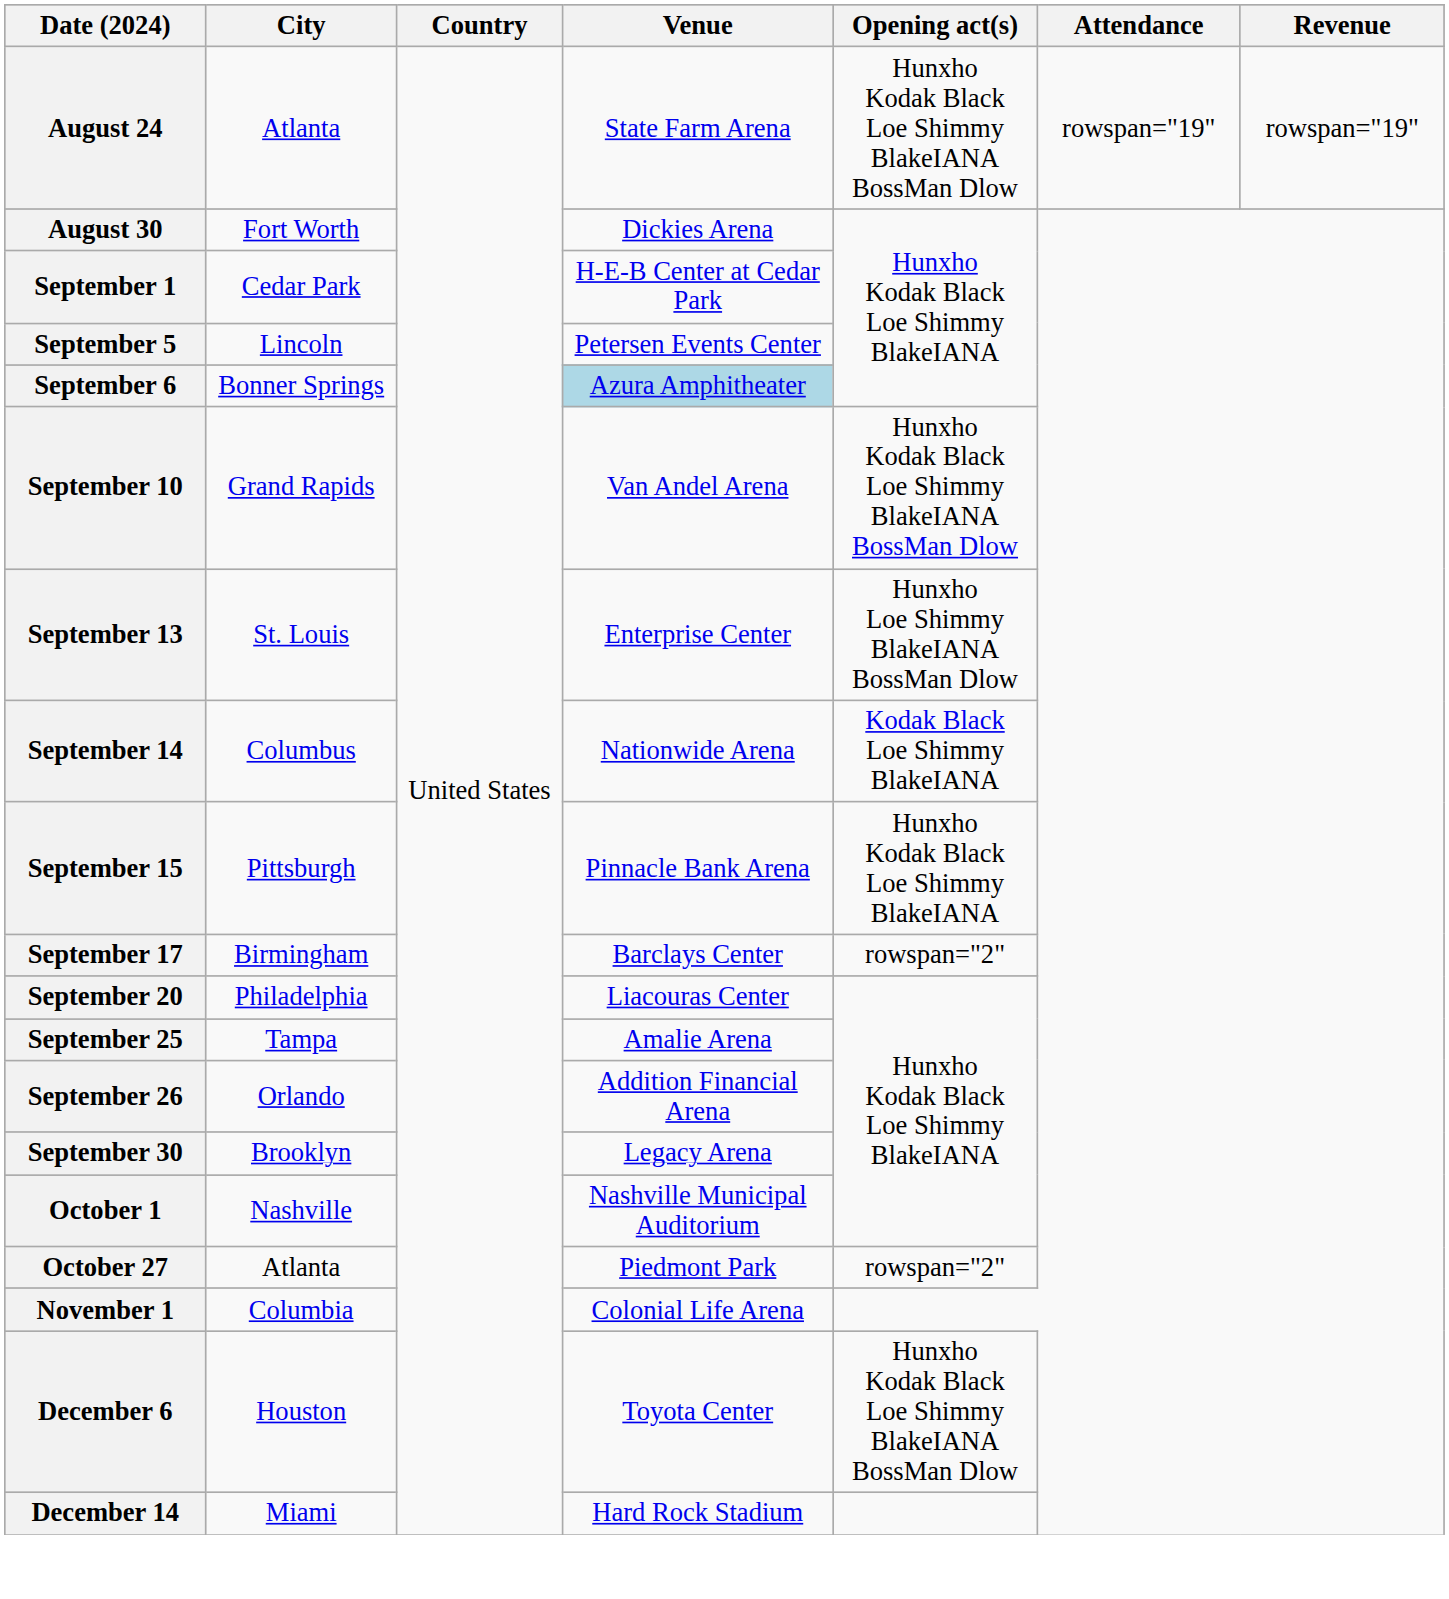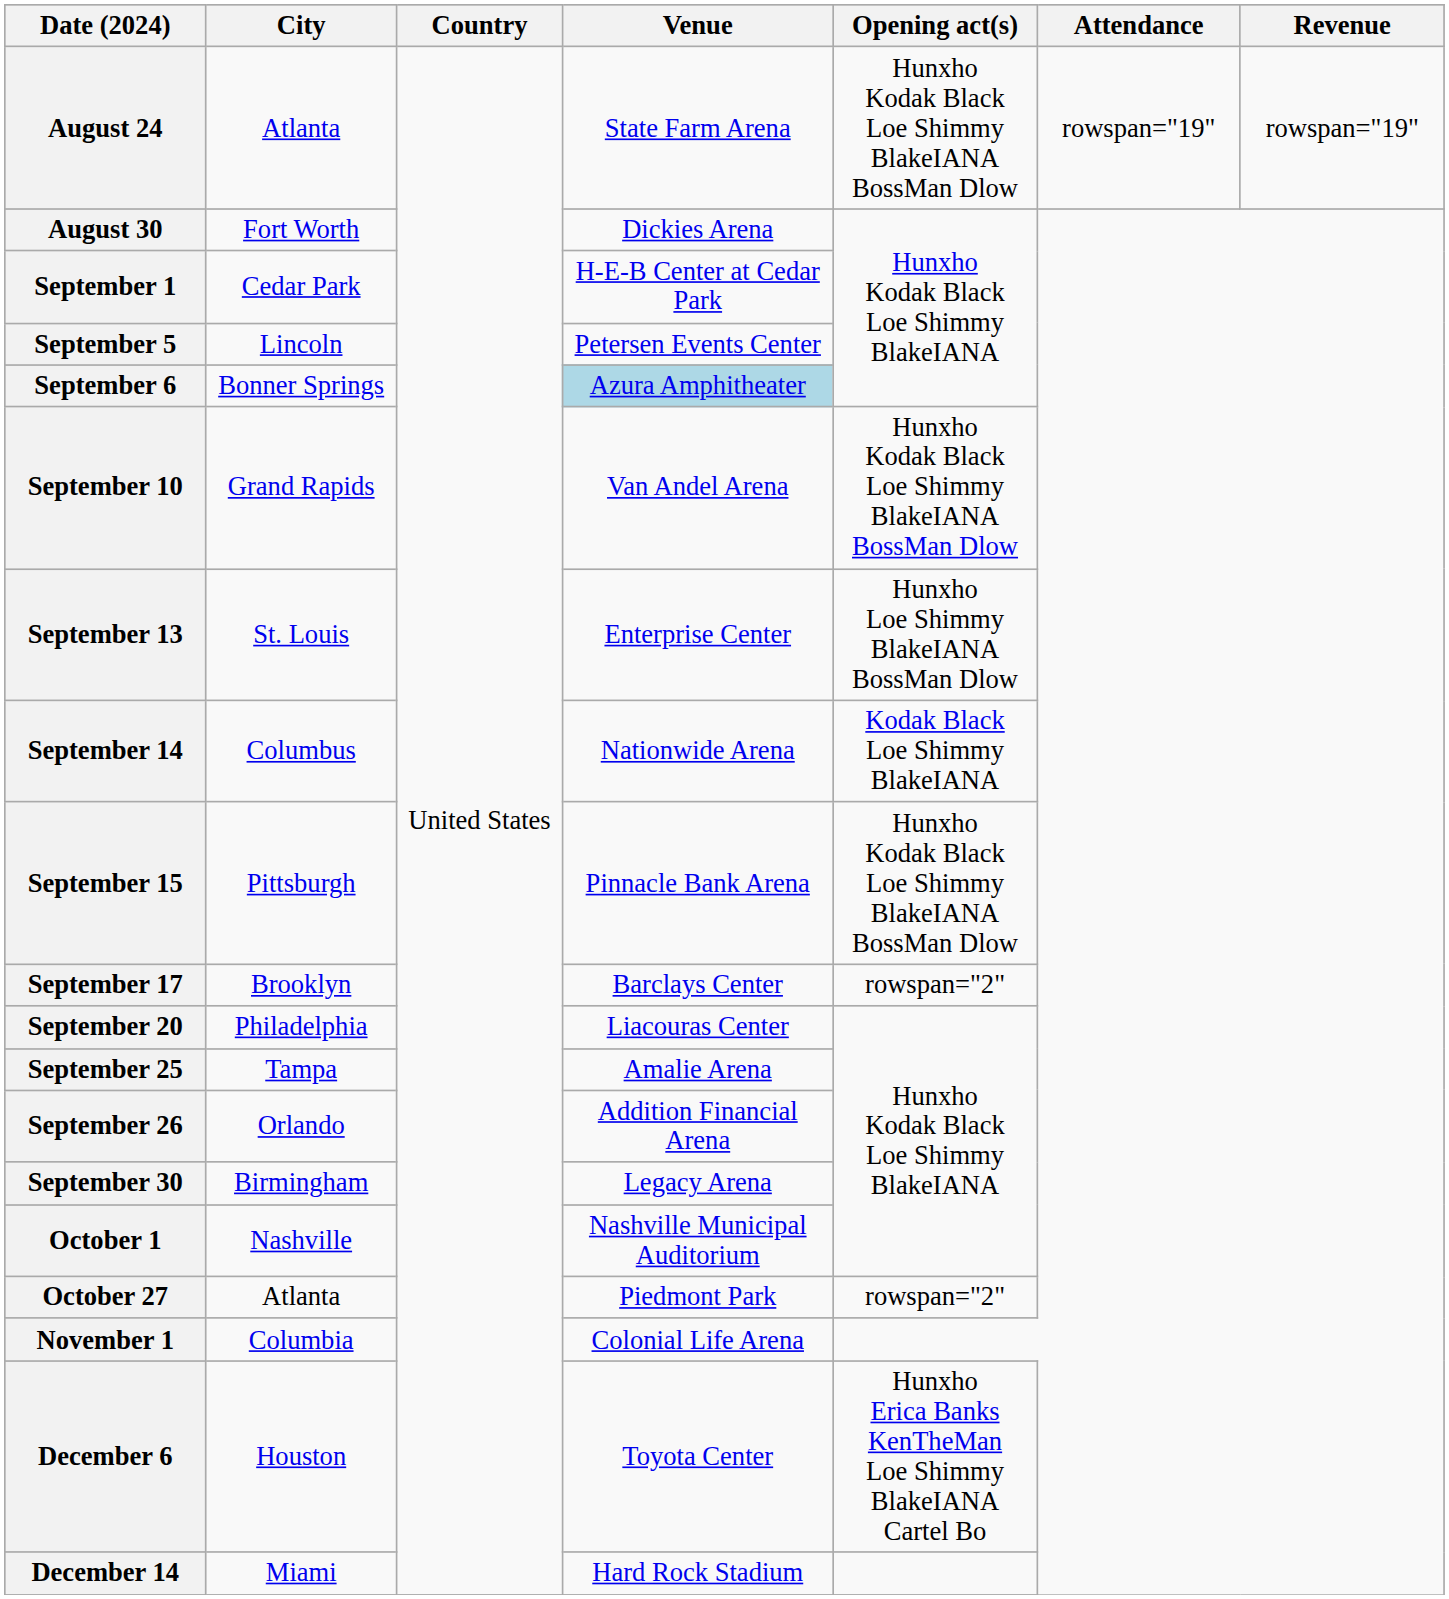(935, 867) Hunxho Kodak Black Loe Shimmy BlakeIANA -> (935, 882) Hunxho Kodak Black Loe Shimmy BlakeIANA BossMan Dlow
(301, 954) Birmingham -> (301, 984) Brooklyn
(301, 1153) Brooklyn -> (301, 1182) Birmingham
(935, 1411) Hunxho Kodak Black Loe Shimmy BlakeIANA BossMan Dlow -> (935, 1456) Hunxho Erica Banks KenTheMan Loe Shimmy BlakeIANA Cartel Bo
